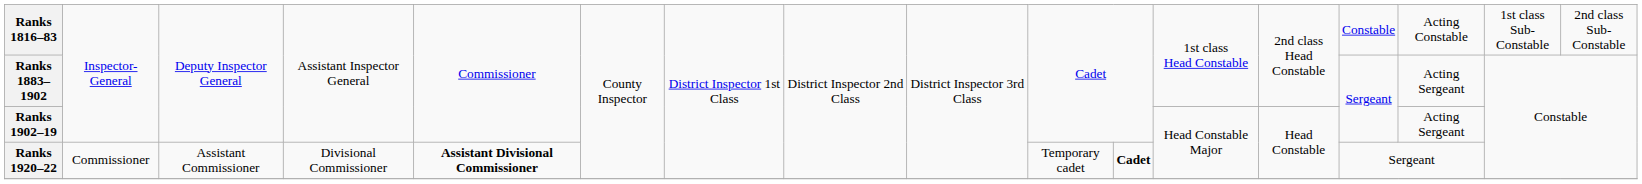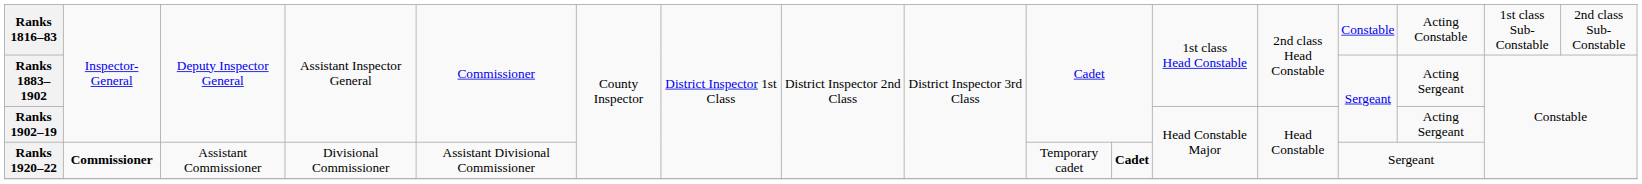(111, 160) normal -> (112, 160) bold
(497, 160) bold -> (496, 160) normal
